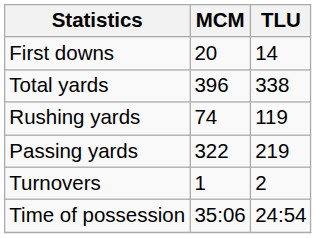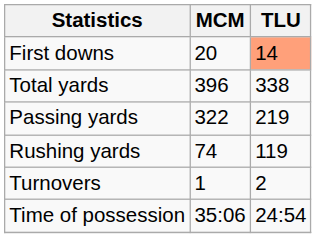(267, 53) no background -> (267, 53) lightsalmon background
rows swapped: (75, 118) <-> (74, 150)
